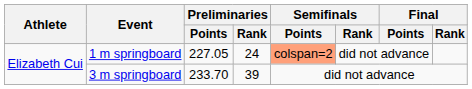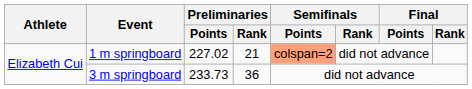(209, 54) 227.05 -> (209, 54) 227.02
(252, 54) 24 -> (252, 54) 21
(209, 75) 233.70 -> (209, 75) 233.73
(252, 75) 39 -> (252, 75) 36
